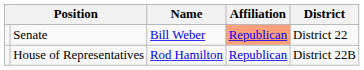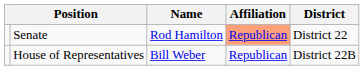(178, 34) Bill Weber -> (186, 34) Rod Hamilton
(186, 55) Rod Hamilton -> (178, 55) Bill Weber
